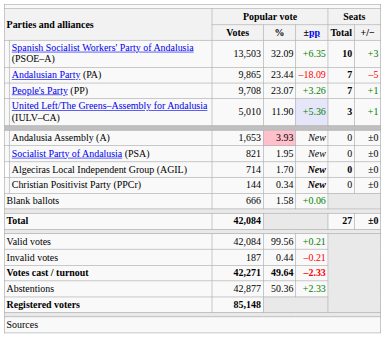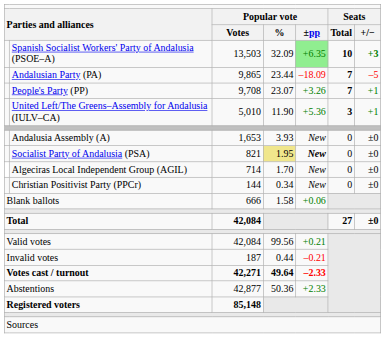(314, 53) no background -> (314, 53) lightgreen background
(373, 53) normal -> (373, 53) bold
(314, 112) lavender background -> (314, 112) no background
(285, 138) pink background -> (285, 138) no background
(285, 153) no background -> (285, 153) khaki background
(317, 153) normal -> (317, 153) bold
(317, 169) bold -> (317, 169) normal
(350, 169) bold -> (350, 169) normal
(317, 185) bold -> (317, 185) normal
